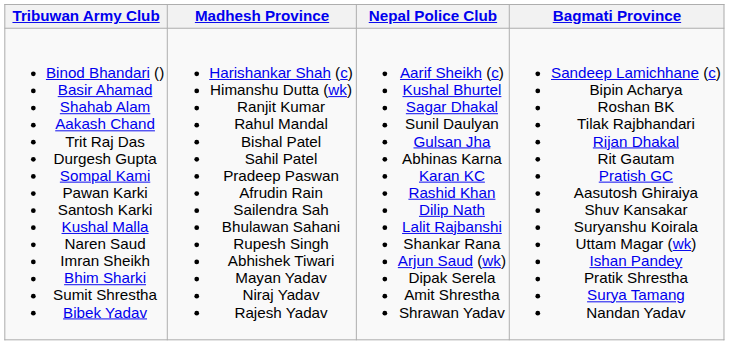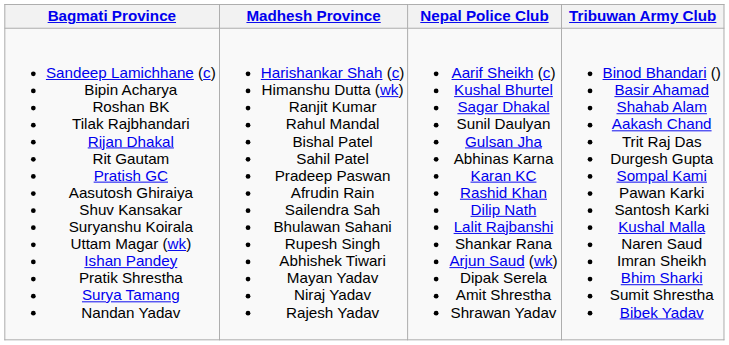columns swapped: (617, 16) <-> (86, 16)
